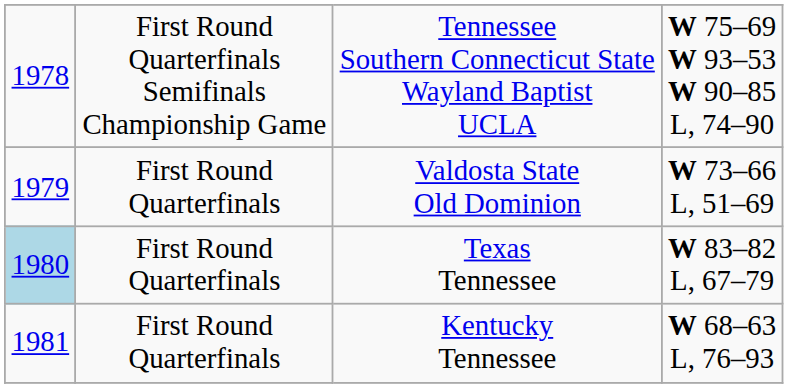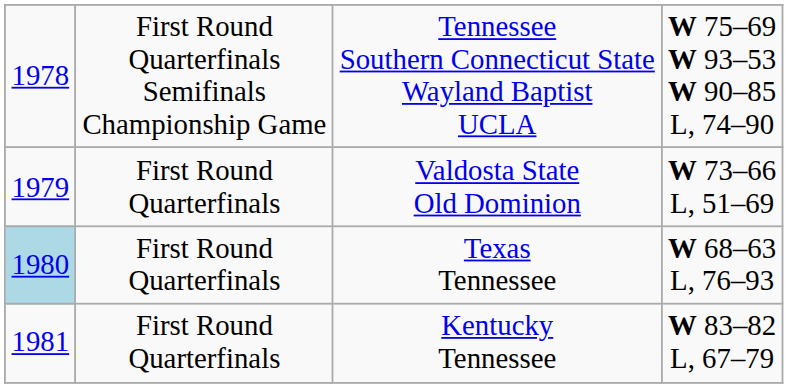(722, 264) W 83–82 L, 67–79 -> (722, 264) W 68–63 L, 76–93
(722, 342) W 68–63 L, 76–93 -> (722, 342) W 83–82 L, 67–79
